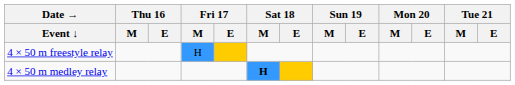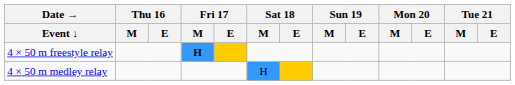(198, 52) normal -> (198, 52) bold
(263, 71) bold -> (263, 71) normal
